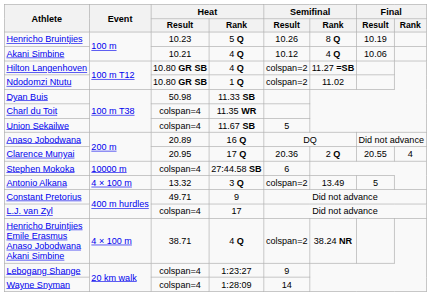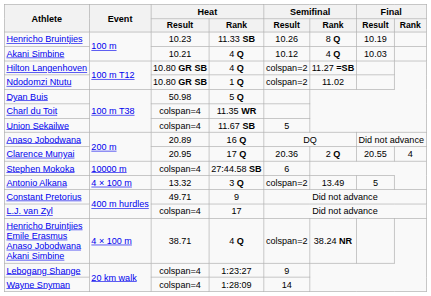(236, 40) 5 Q -> (236, 40) 11.33 SB
(375, 54) 10.06 -> (375, 54) 10.03
(236, 97) 11.33 SB -> (236, 97) 5 Q
